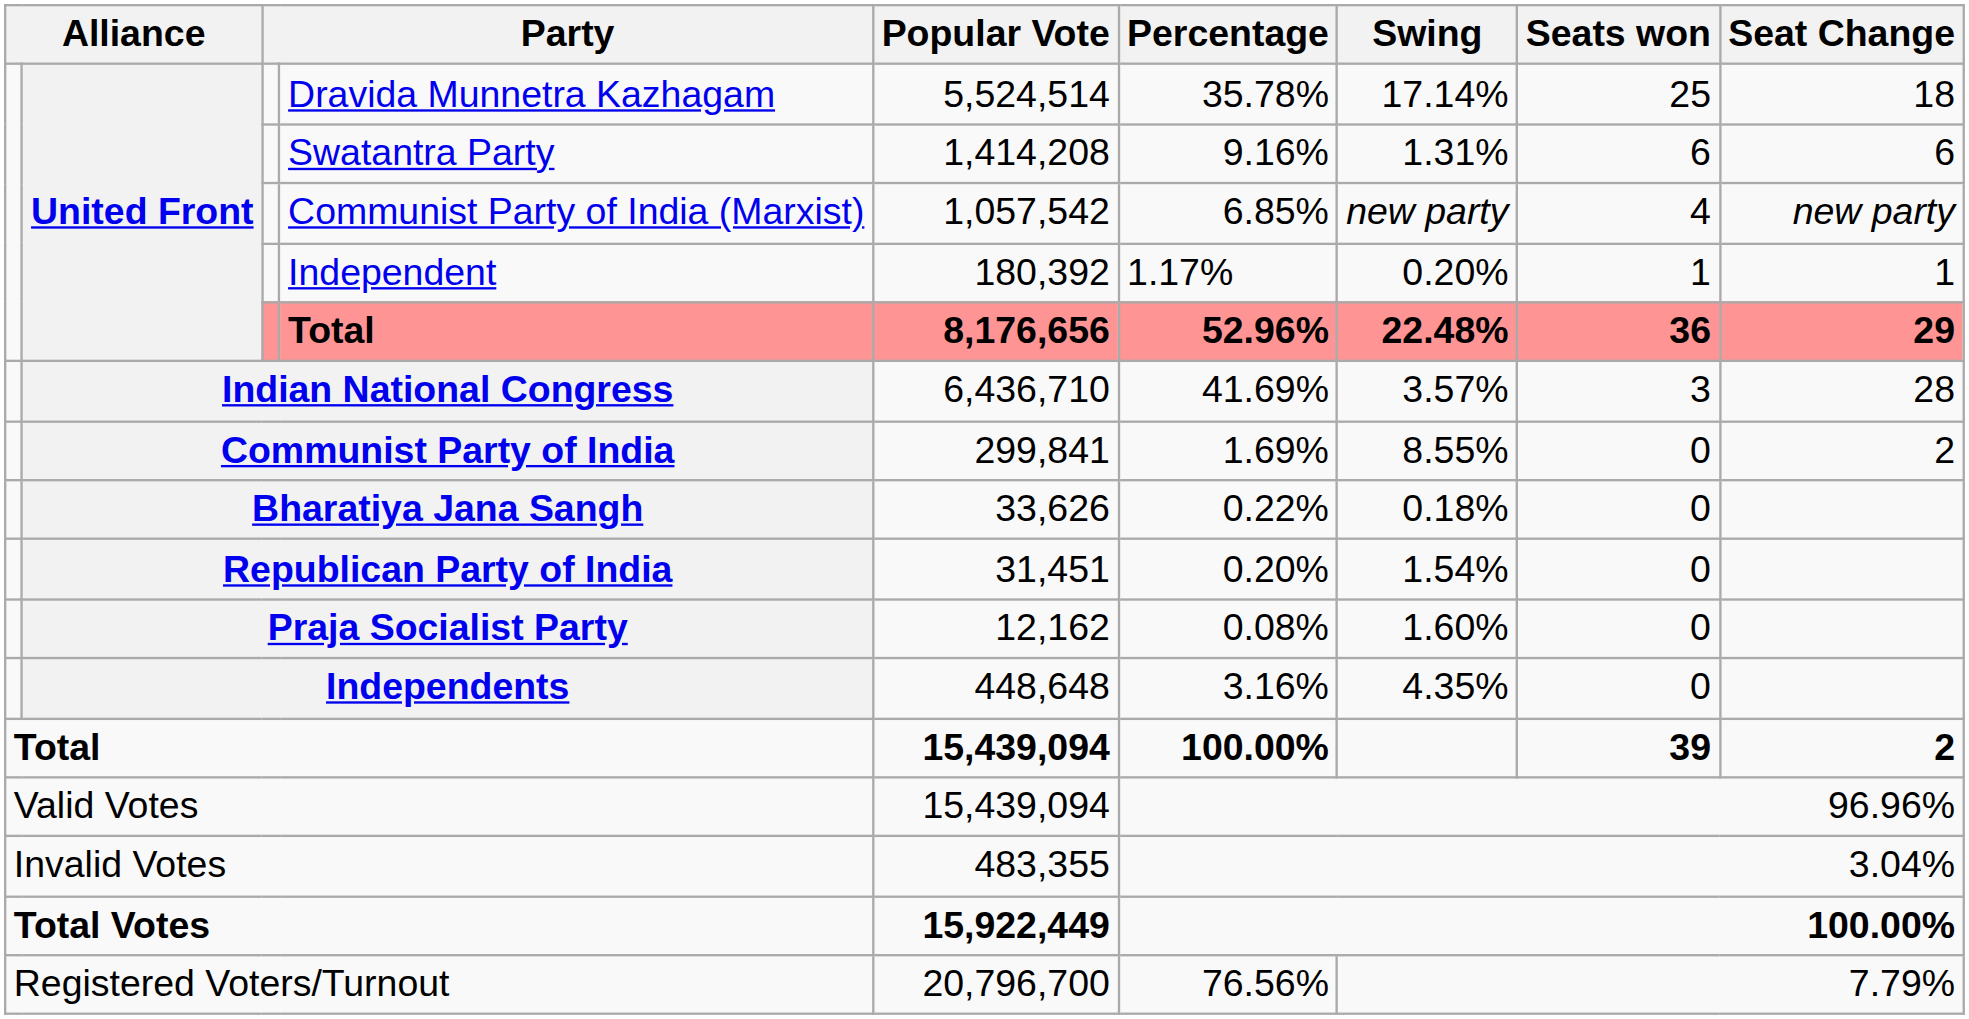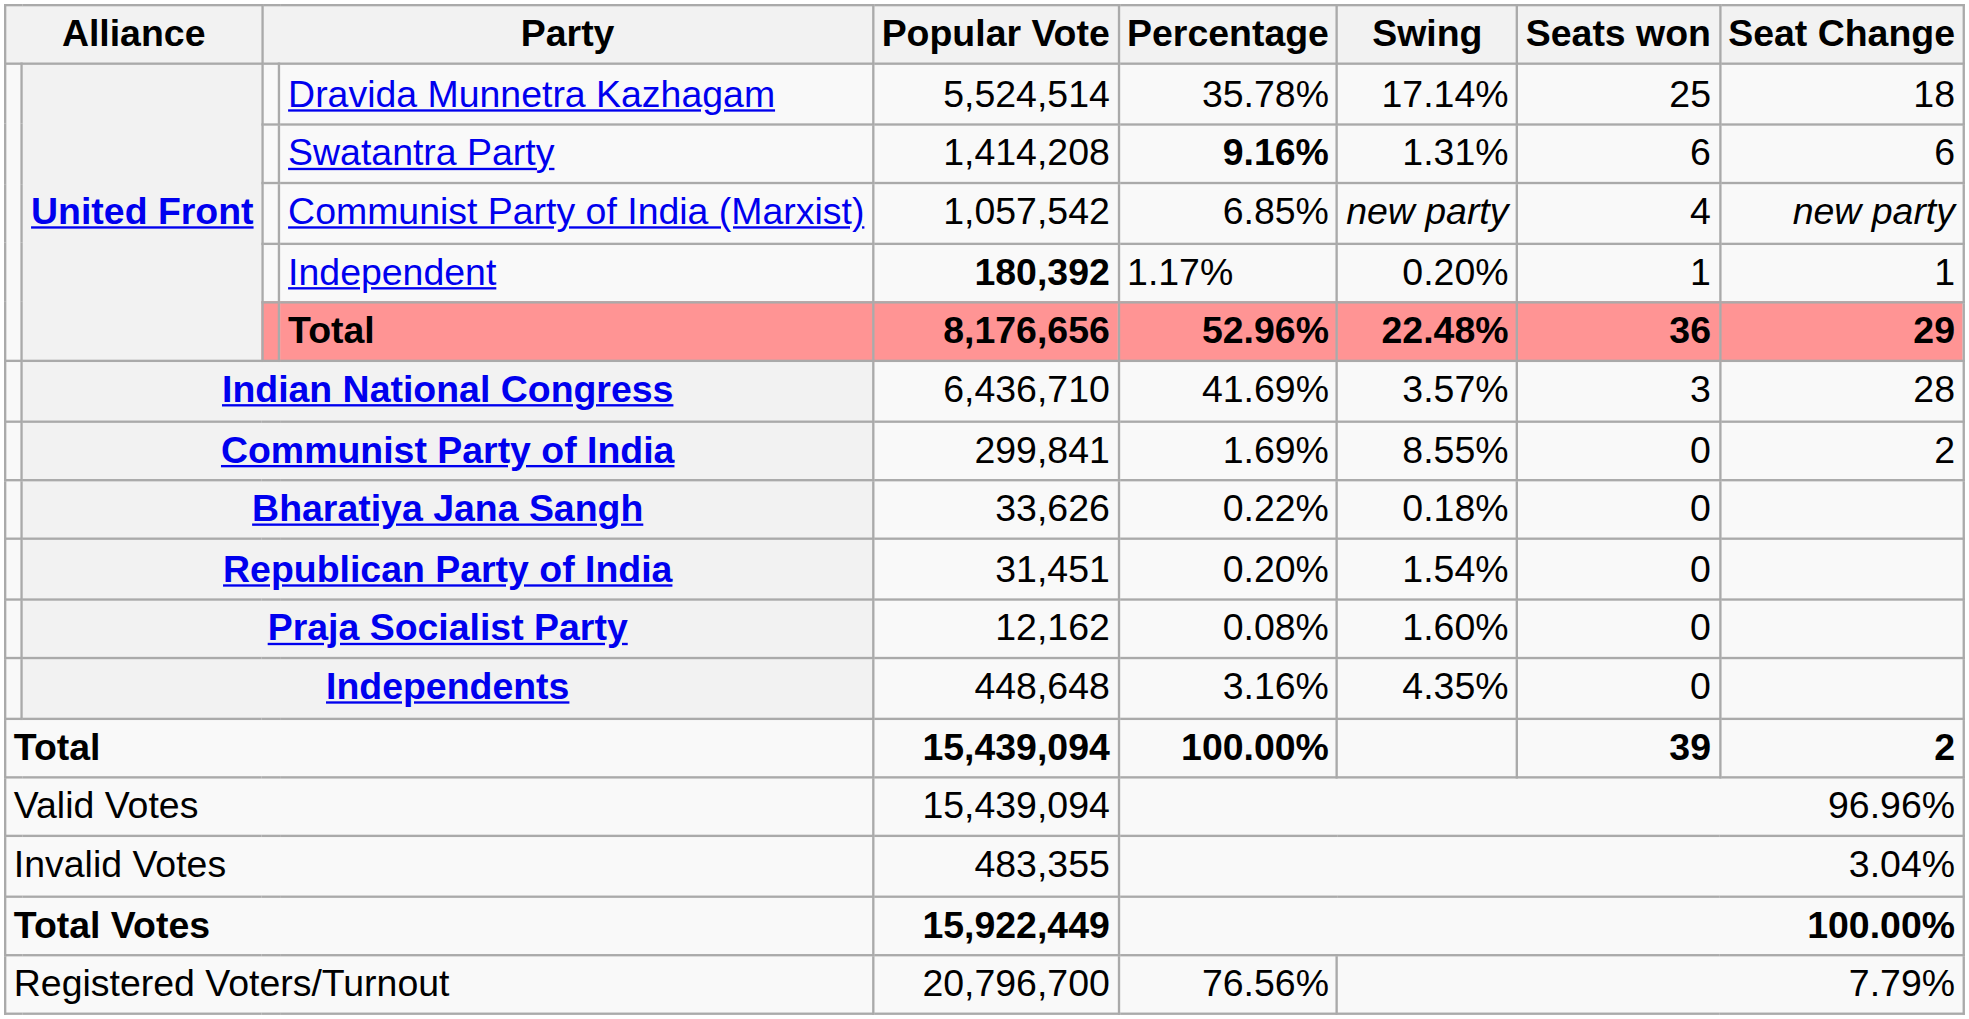(1276, 152) normal -> (1276, 152) bold
(1042, 271) normal -> (1042, 271) bold
